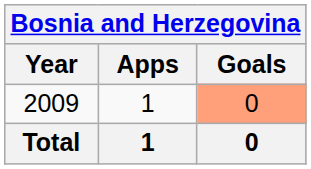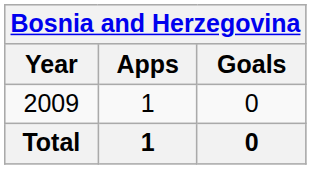(252, 103) lightsalmon background -> (252, 103) no background
